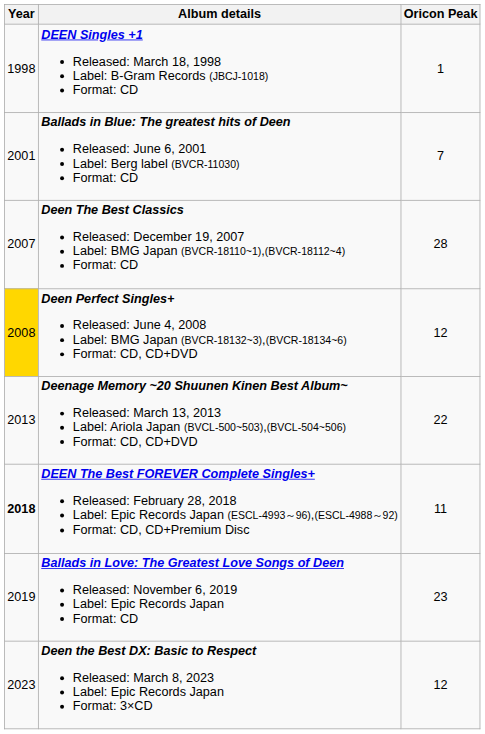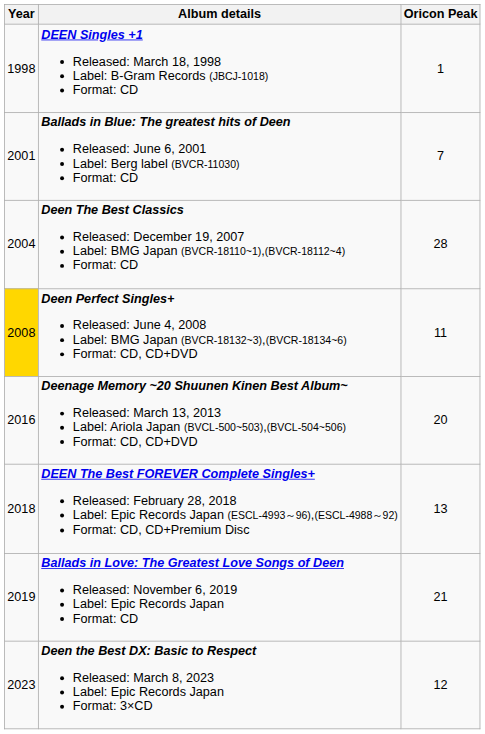(21, 244) 2007 -> (21, 244) 2004
(441, 332) 12 -> (441, 332) 11
(21, 420) 2013 -> (21, 420) 2016
(441, 420) 22 -> (441, 420) 20
(21, 508) bold -> (21, 508) normal
(441, 508) 11 -> (441, 508) 13
(441, 597) 23 -> (441, 597) 21
